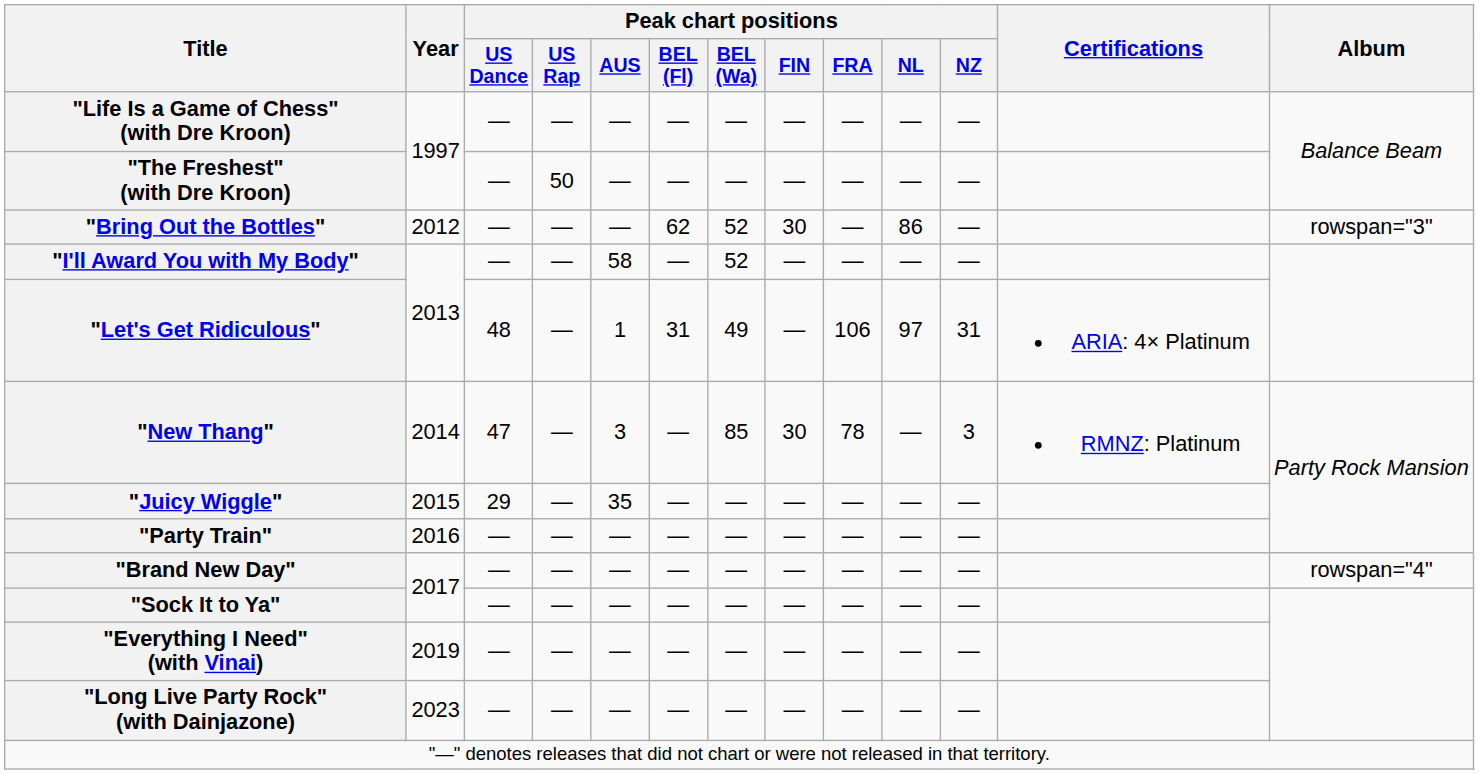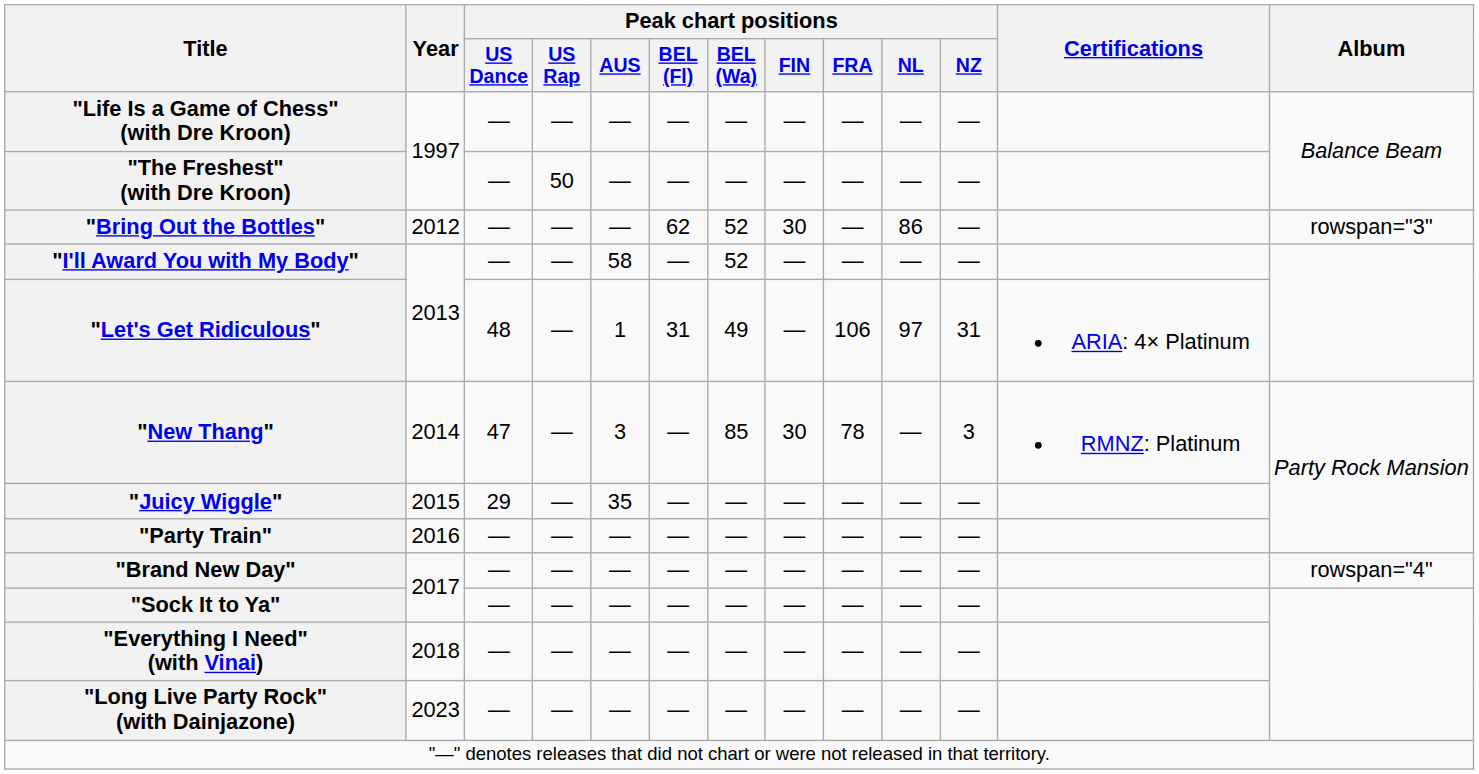(436, 651) 2019 -> (436, 651) 2018
